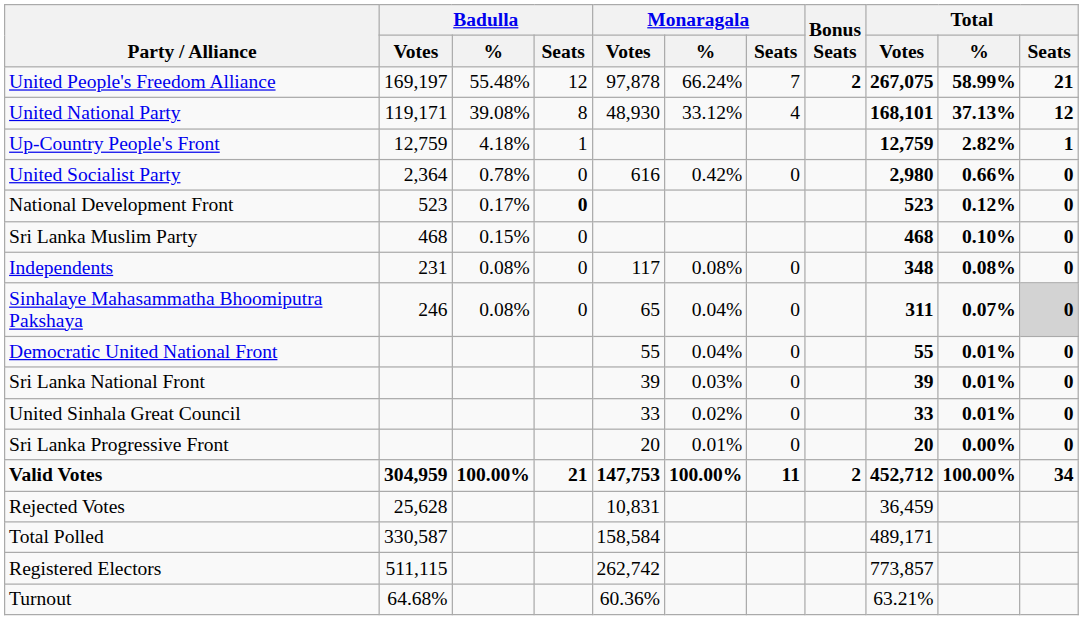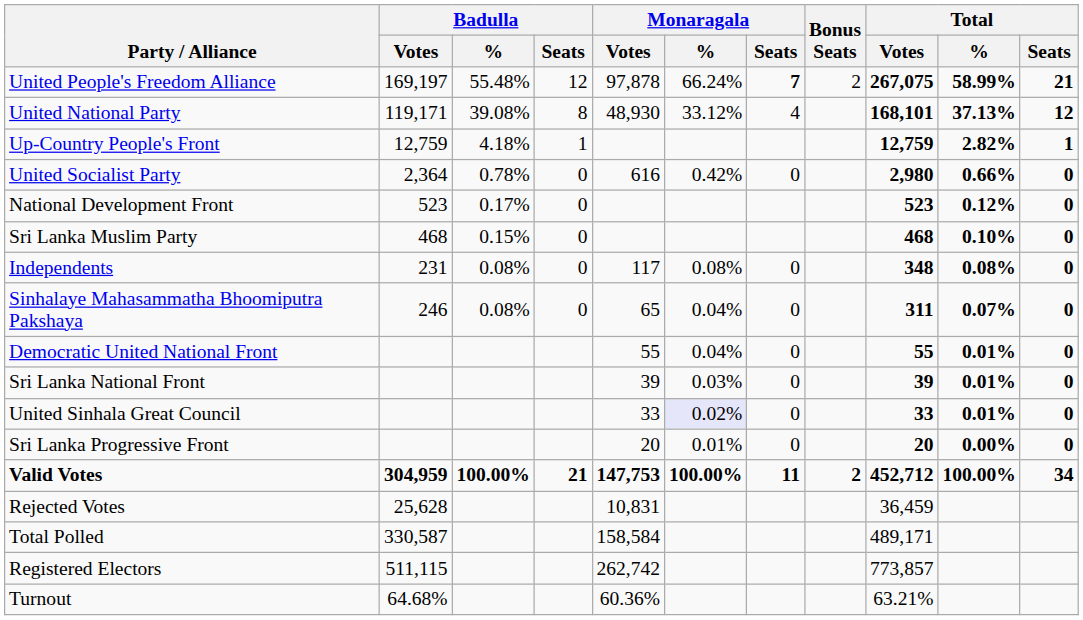(795, 81) normal -> (795, 81) bold
(856, 81) bold -> (856, 81) normal
(583, 205) bold -> (583, 205) normal
(1069, 309) lightgrey background -> (1069, 309) no background
(717, 413) no background -> (717, 413) lavender background
